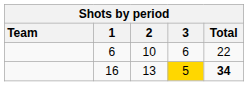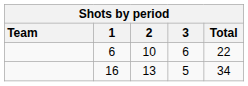(186, 71) gold background -> (186, 71) no background
(224, 71) bold -> (224, 71) normal
